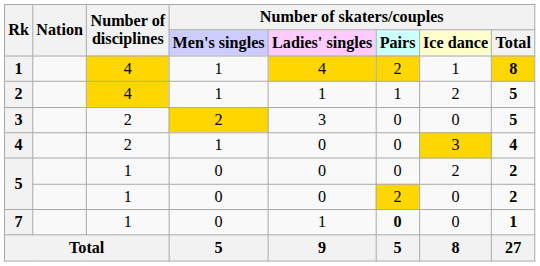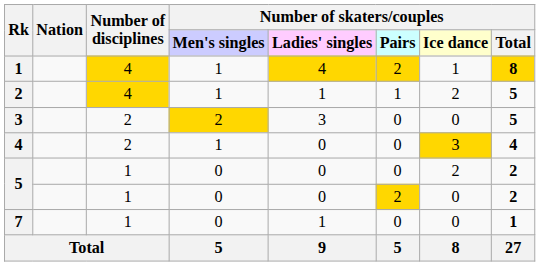(398, 222) bold -> (398, 222) normal
